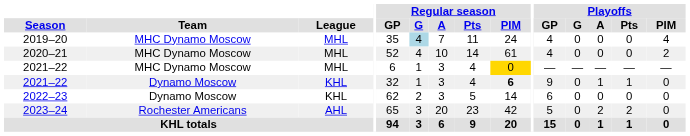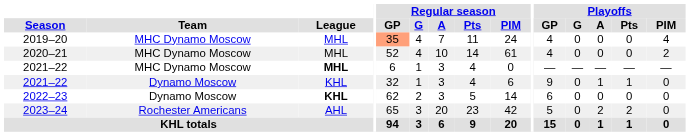(392, 39) no background -> (392, 39) lightsalmon background
(419, 39) lightblue background -> (419, 39) no background
(336, 68) normal -> (336, 68) bold
(511, 68) gold background -> (511, 68) no background
(511, 82) bold -> (511, 82) normal
(336, 96) normal -> (336, 96) bold
